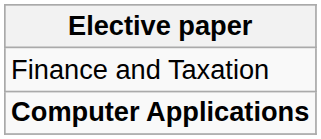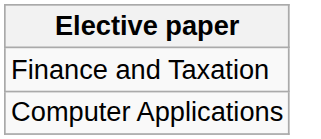(160, 112) bold -> (147, 112) normal
